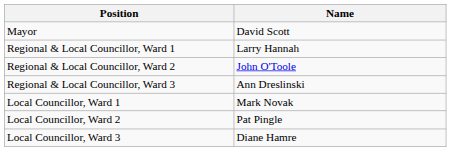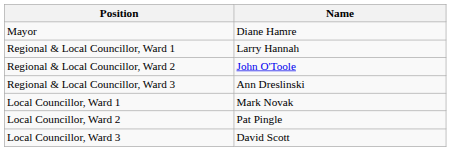(263, 31) David Scott -> (267, 31) Diane Hamre
(267, 137) Diane Hamre -> (263, 137) David Scott
